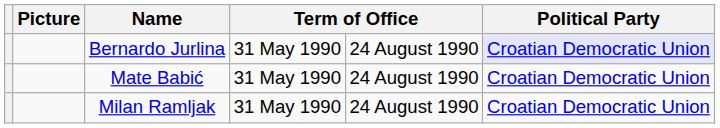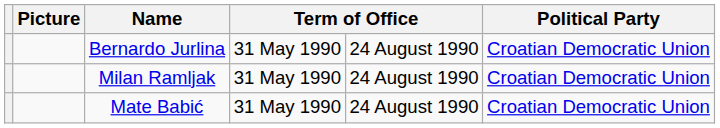(598, 48) lavender background -> (598, 48) no background
rows swapped: (157, 78) <-> (157, 107)
